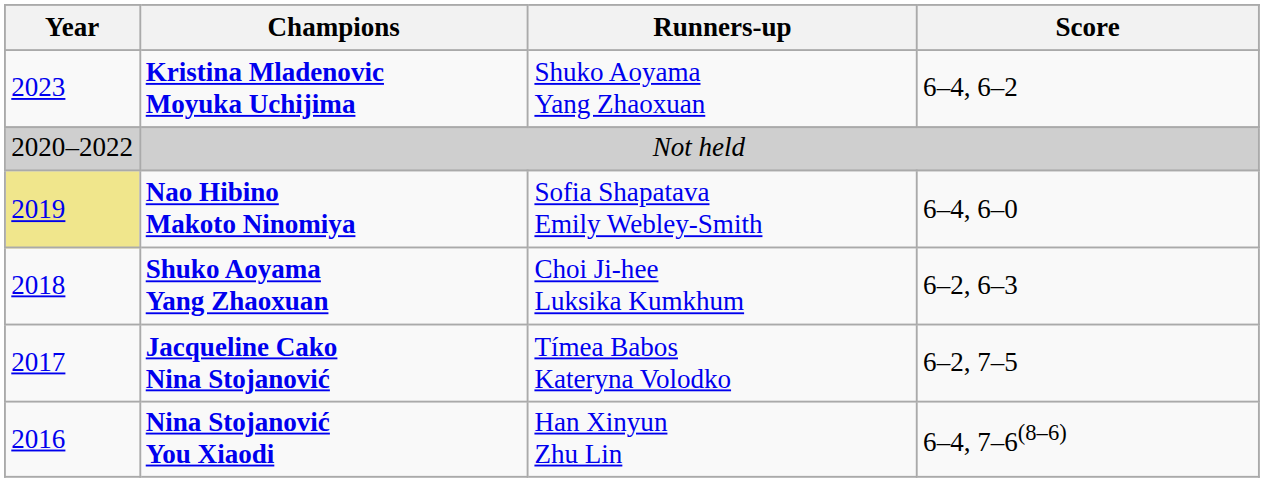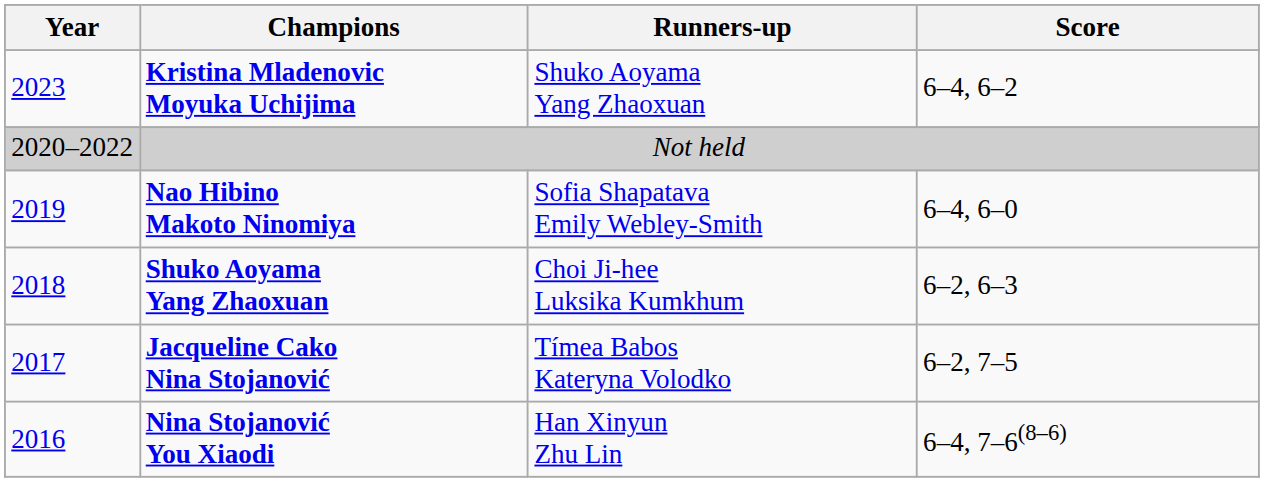(38, 209) khaki background -> (38, 209) no background
